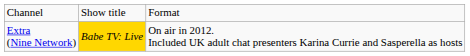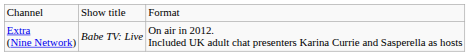(112, 36) gold background -> (112, 36) no background
